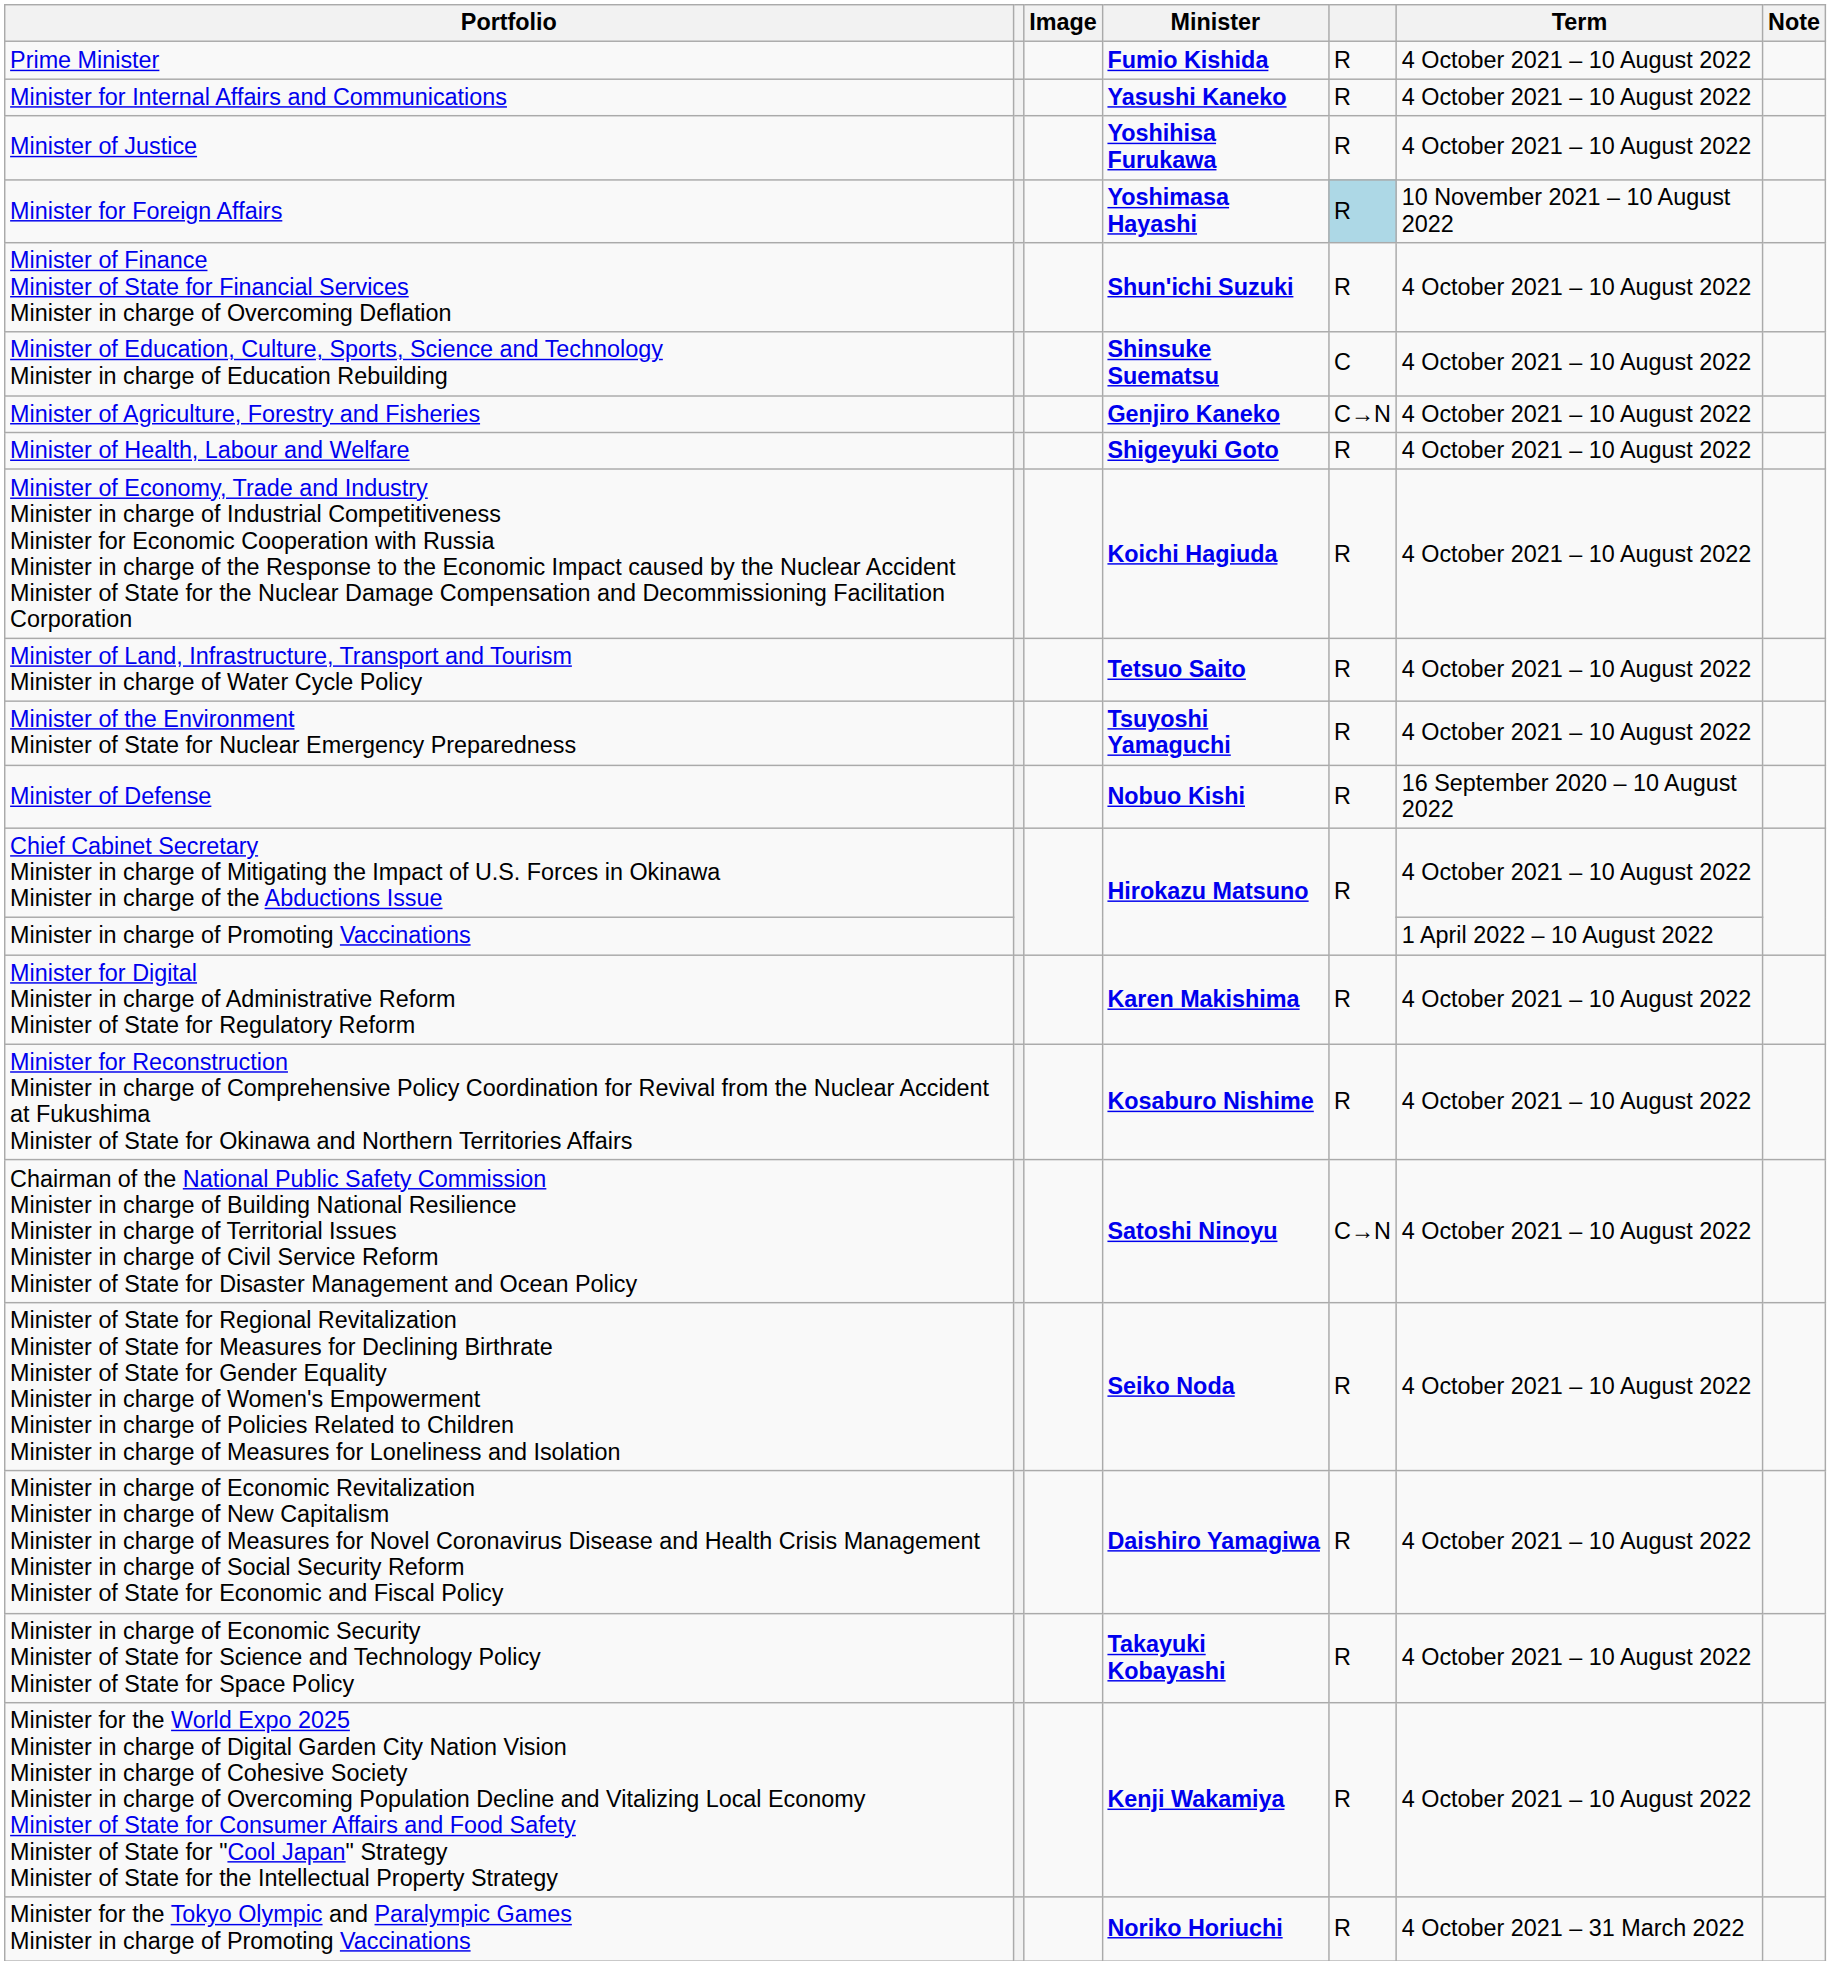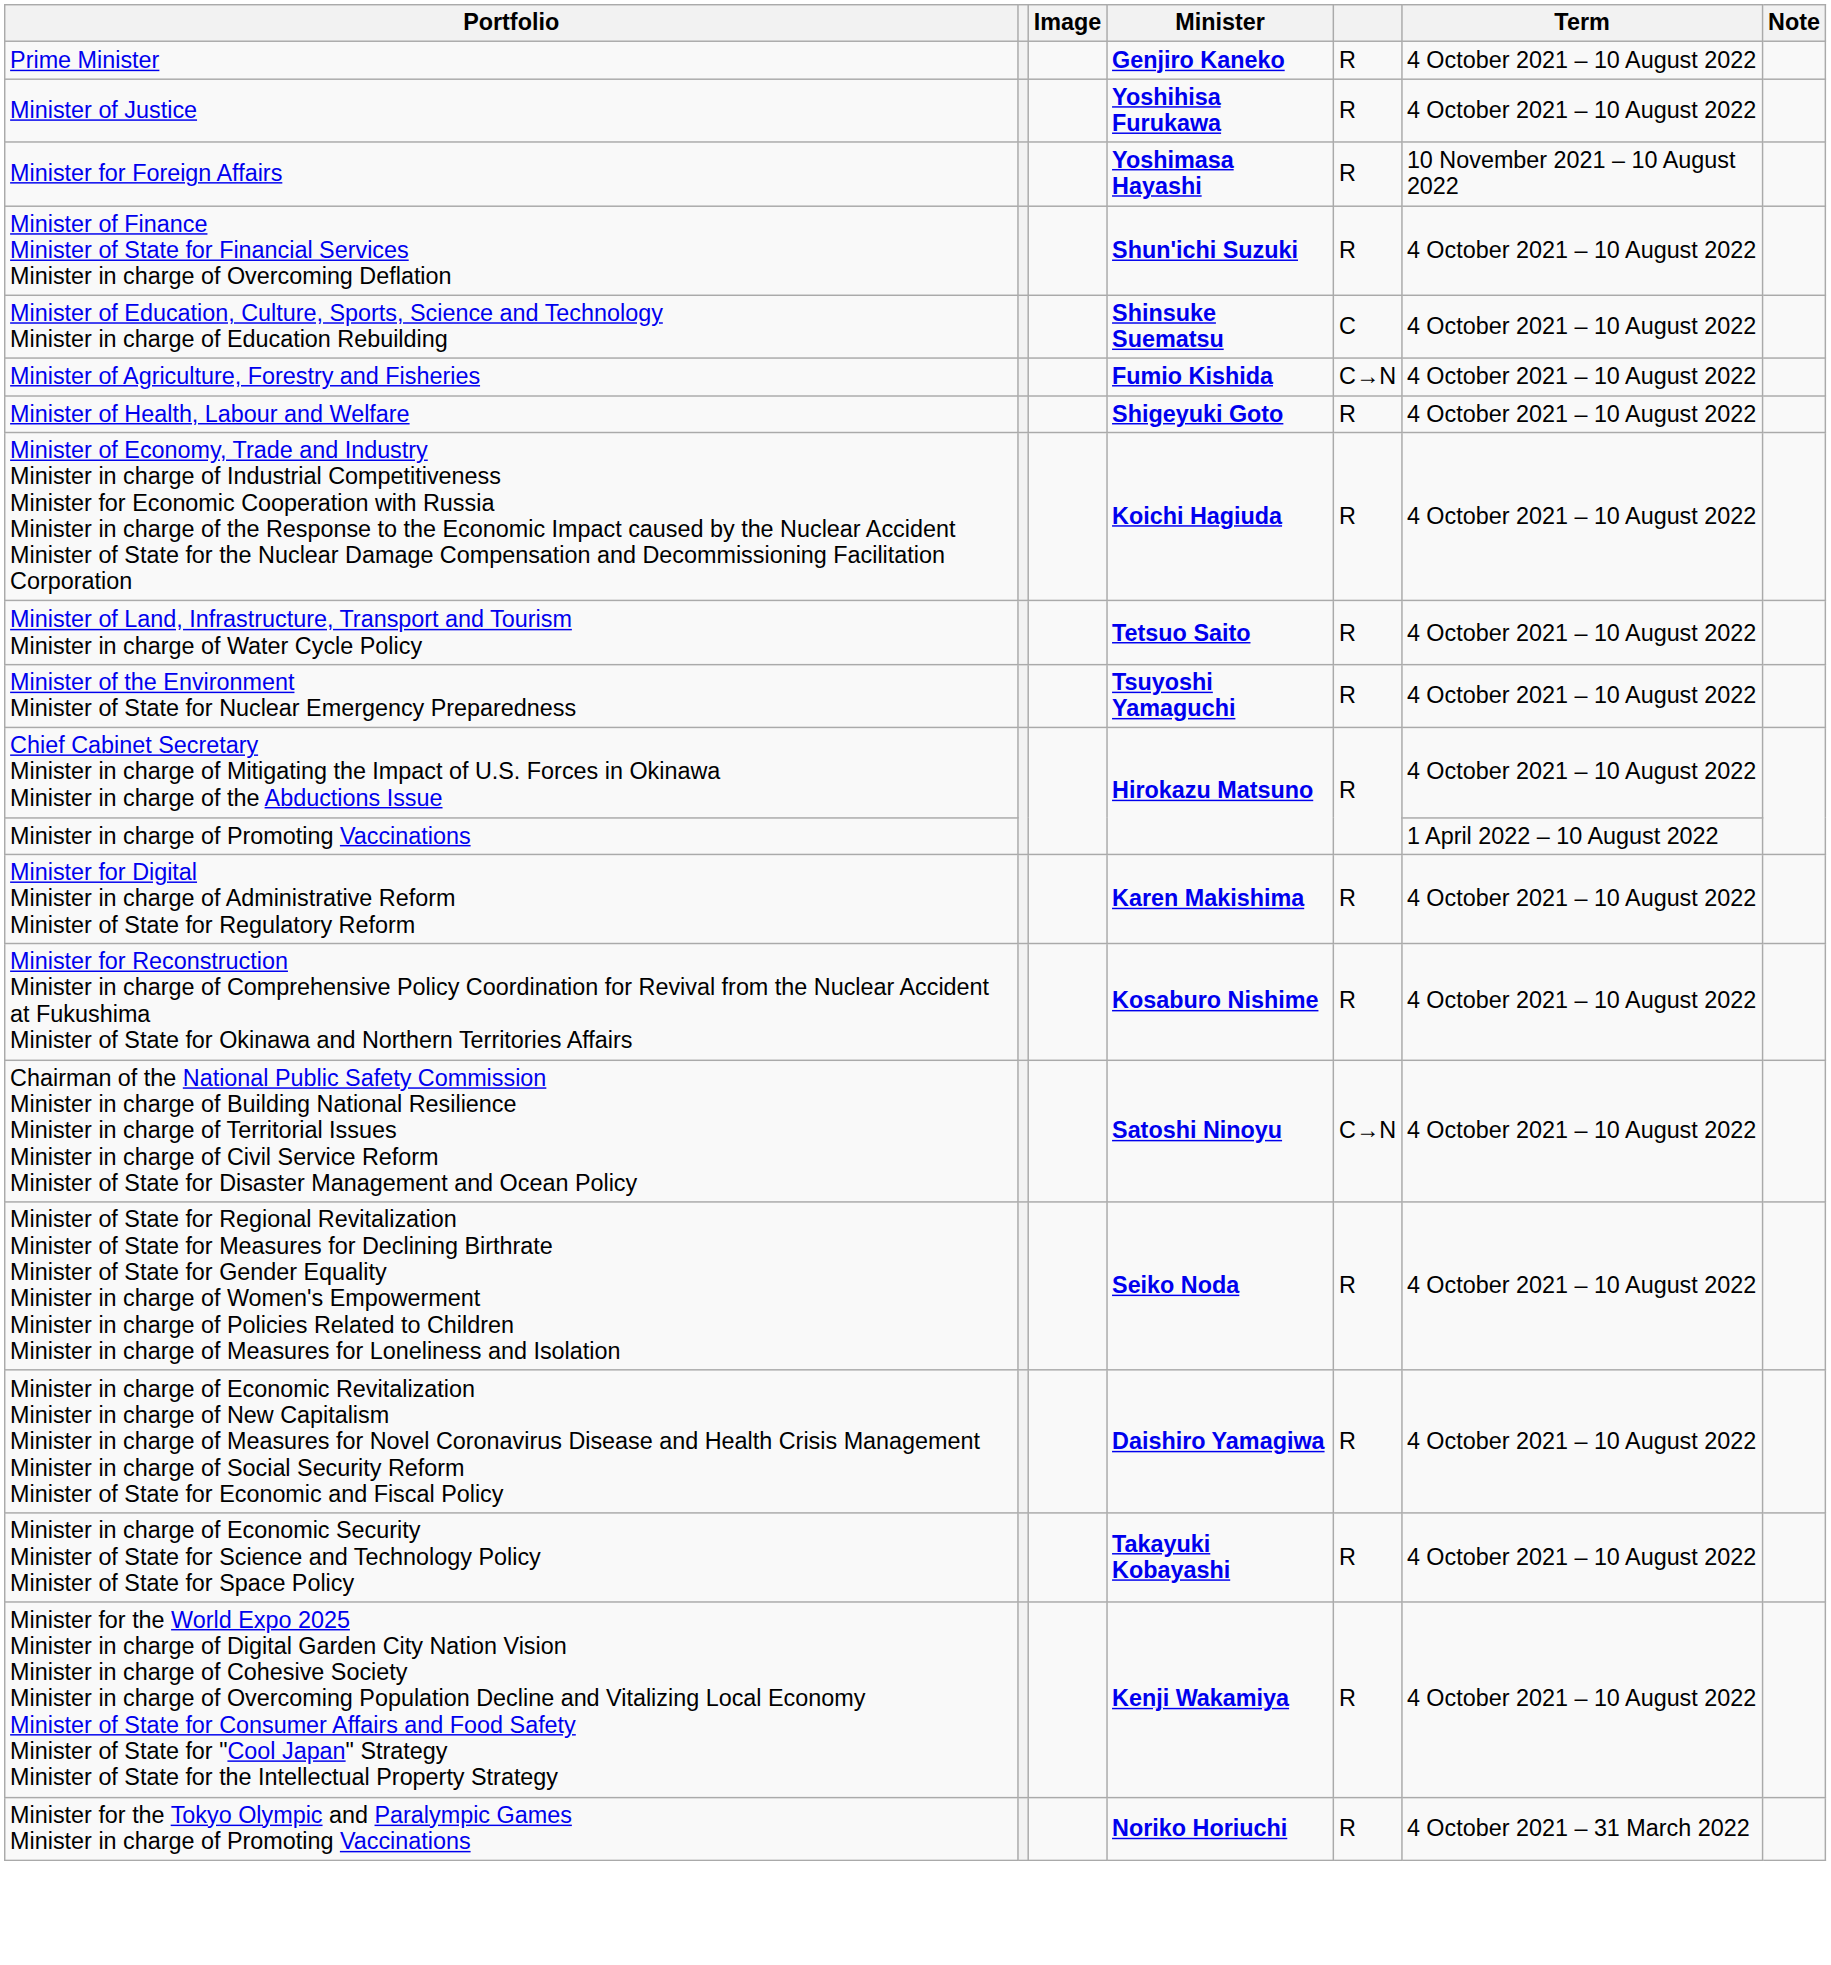(1188, 60) Fumio Kishida -> (1198, 60) Genjiro Kaneko
- row: (259, 97)
(1342, 210) lightblue background -> (1347, 173) no background
(1194, 413) Genjiro Kaneko -> (1193, 376) Fumio Kishida
- row: (111, 796)
